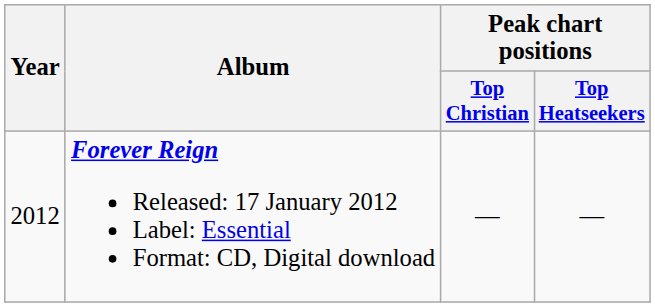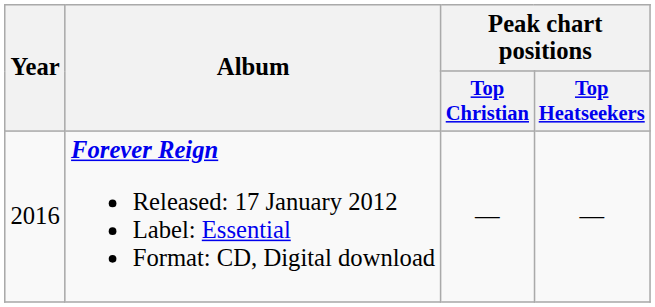(35, 216) 2012 -> (35, 216) 2016
